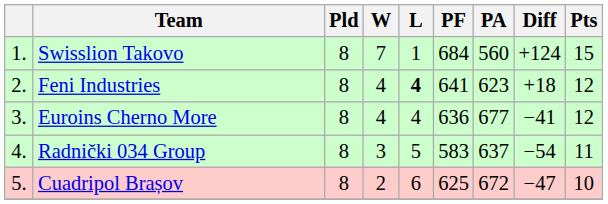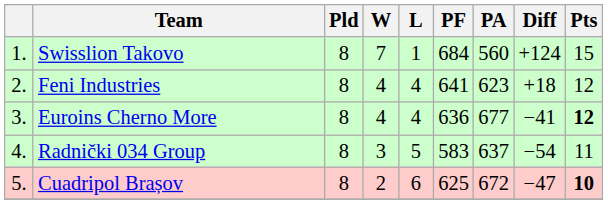(416, 85) bold -> (416, 85) normal
(584, 118) normal -> (584, 118) bold
(584, 183) normal -> (584, 183) bold
